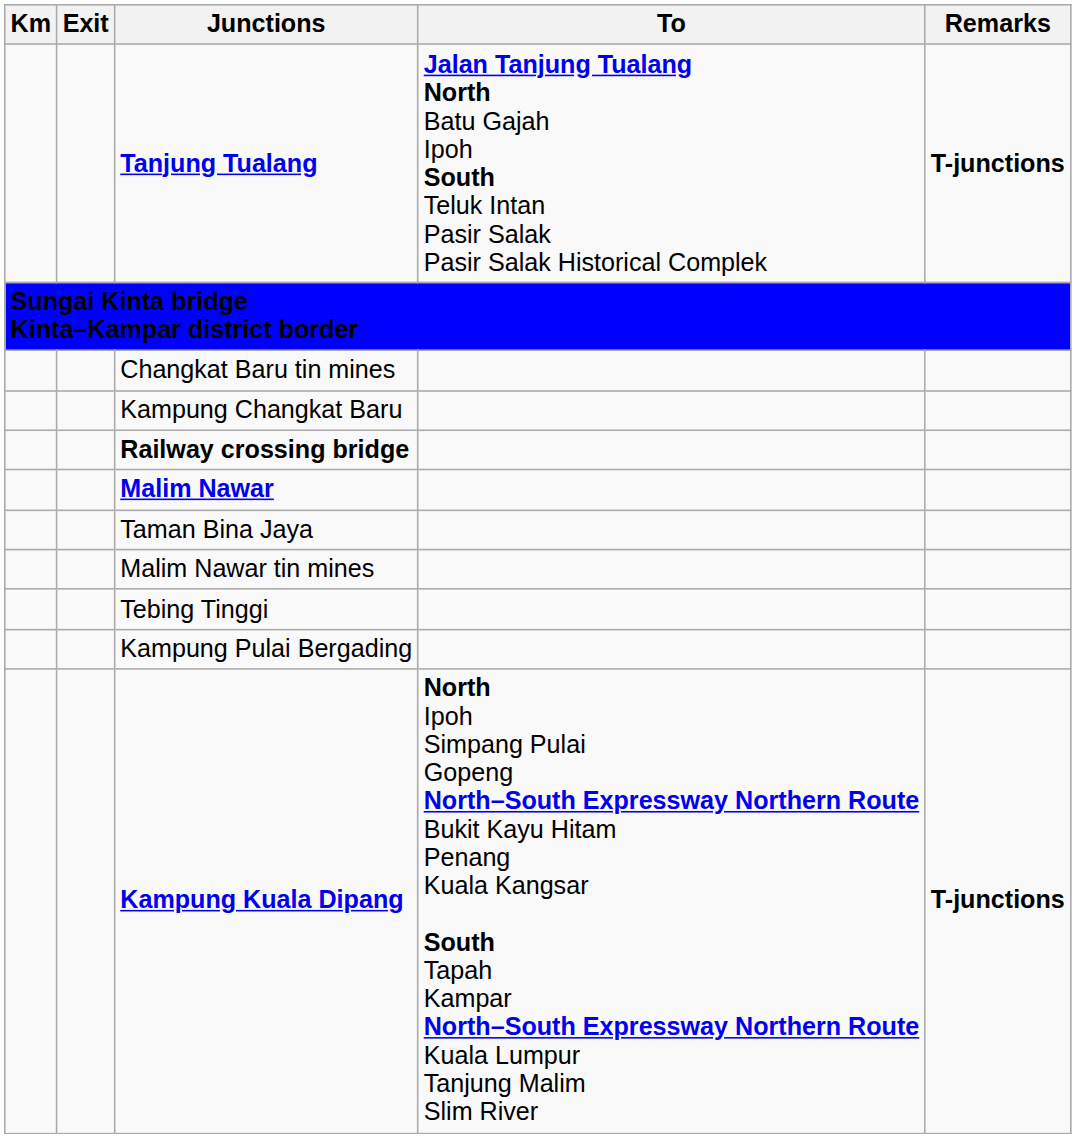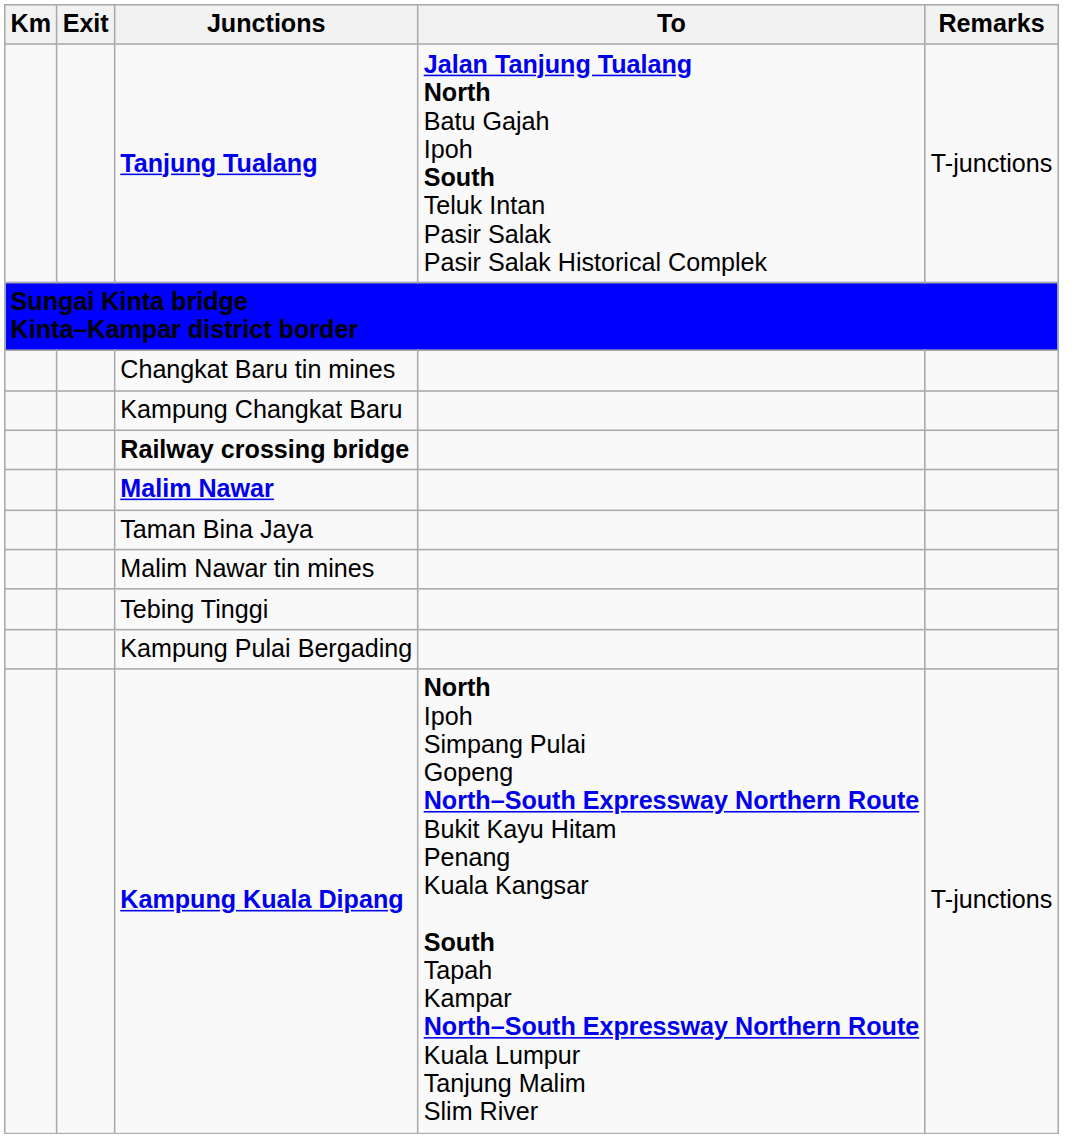(998, 163) bold -> (992, 163) normal
(998, 900) bold -> (992, 900) normal
